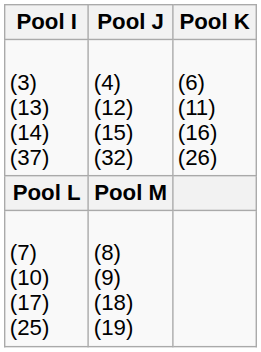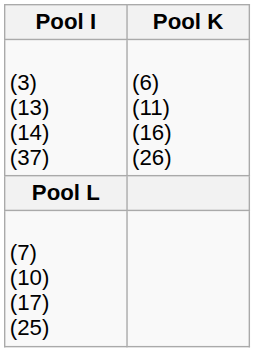- column: (131, 22)
